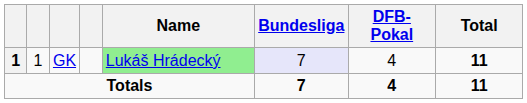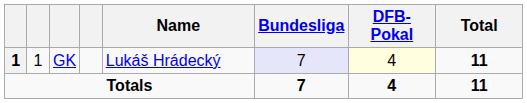(163, 60) lightgreen background -> (163, 60) no background
(392, 60) no background -> (392, 60) lightyellow background
